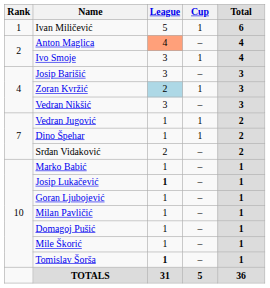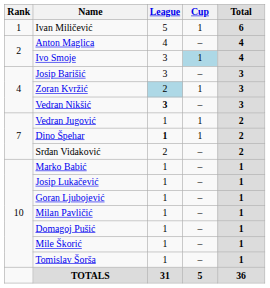(165, 43) lightsalmon background -> (165, 43) no background
(200, 58) no background -> (200, 58) lightblue background
(165, 105) normal -> (165, 105) bold
(165, 136) normal -> (165, 136) bold
(165, 182) bold -> (165, 182) normal
(165, 259) bold -> (165, 259) normal
